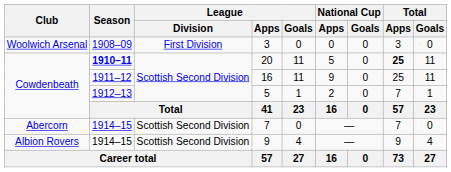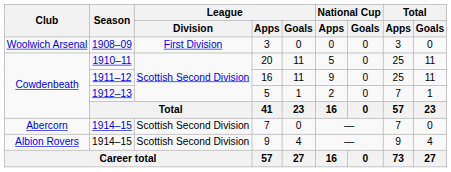(112, 61) bold -> (112, 61) normal
(398, 61) bold -> (398, 61) normal
